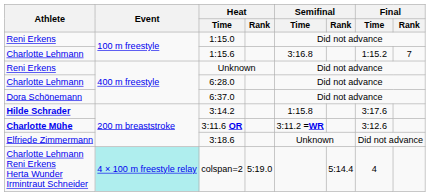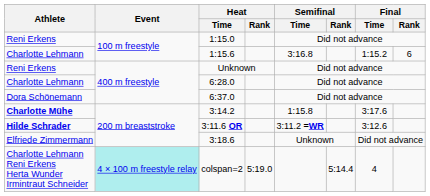(409, 54) 7 -> (409, 54) 6
(38, 111) Hilde Schrader -> (39, 111) Charlotte Mühe
(39, 126) Charlotte Mühe -> (38, 126) Hilde Schrader
